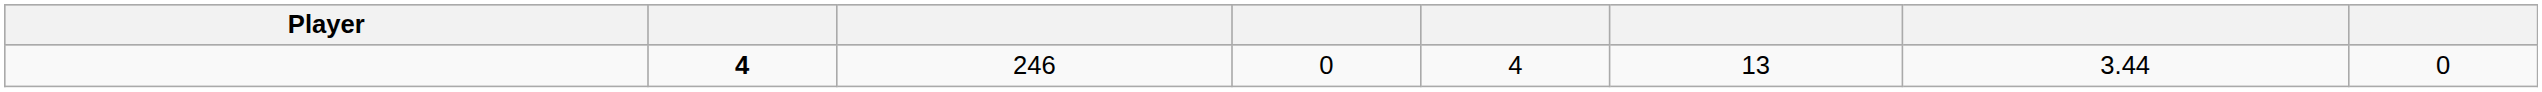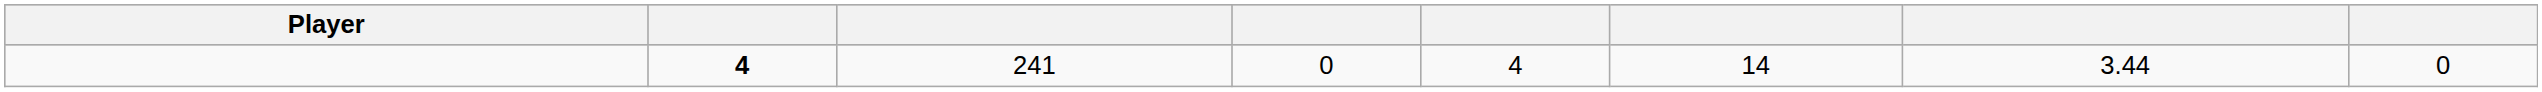(1034, 65) 246 -> (1034, 65) 241
(1756, 65) 13 -> (1756, 65) 14
